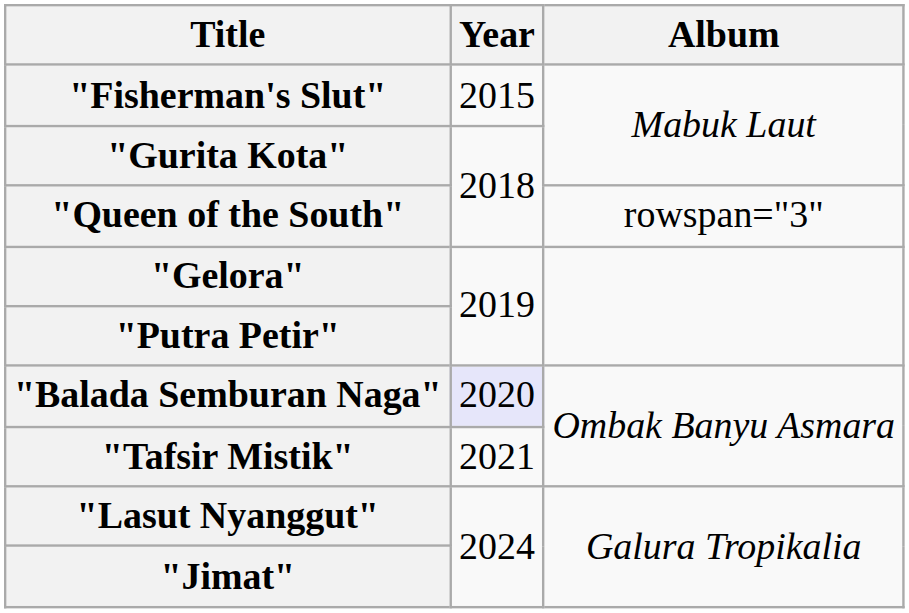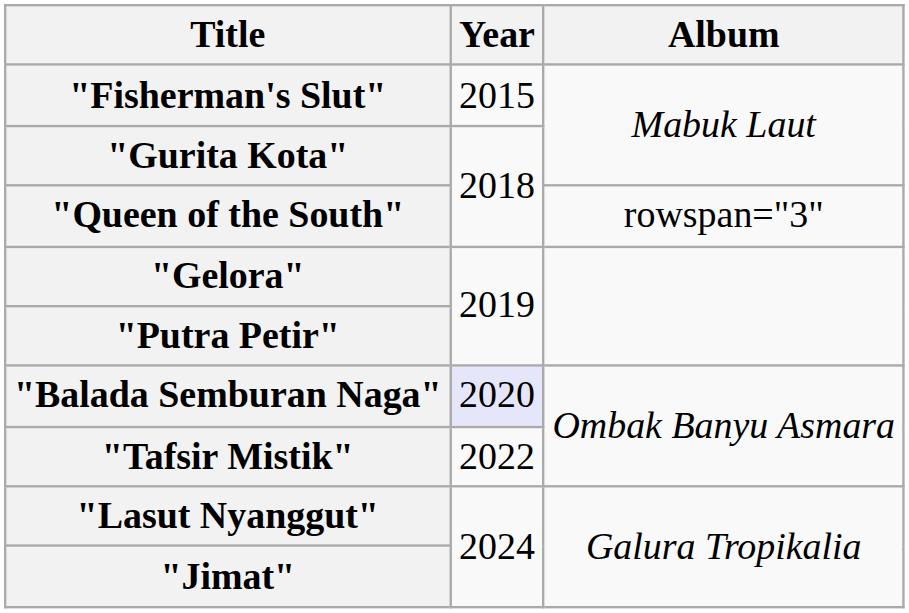(497, 455) 2021 -> (497, 455) 2022
